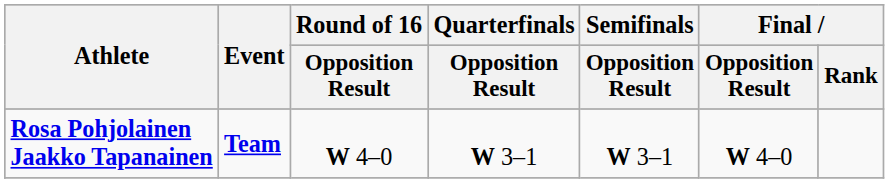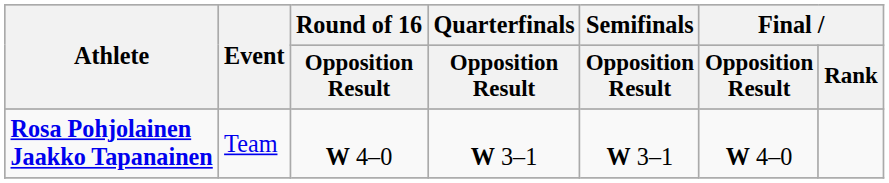(253, 143) bold -> (251, 143) normal
